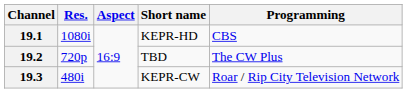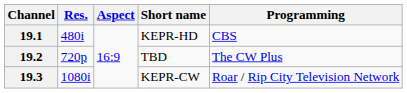(76, 35) 1080i -> (73, 35) 480i
(73, 77) 480i -> (76, 77) 1080i
